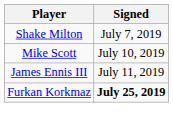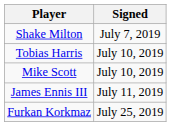+ row: (49, 53)
(131, 92) bold -> (130, 111) normal
